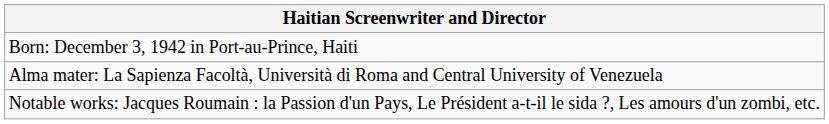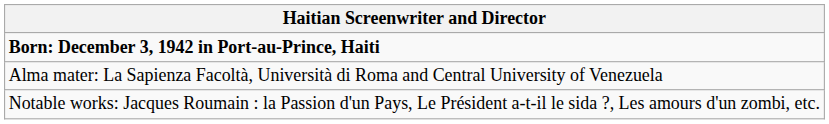(183, 47) normal -> (194, 47) bold
